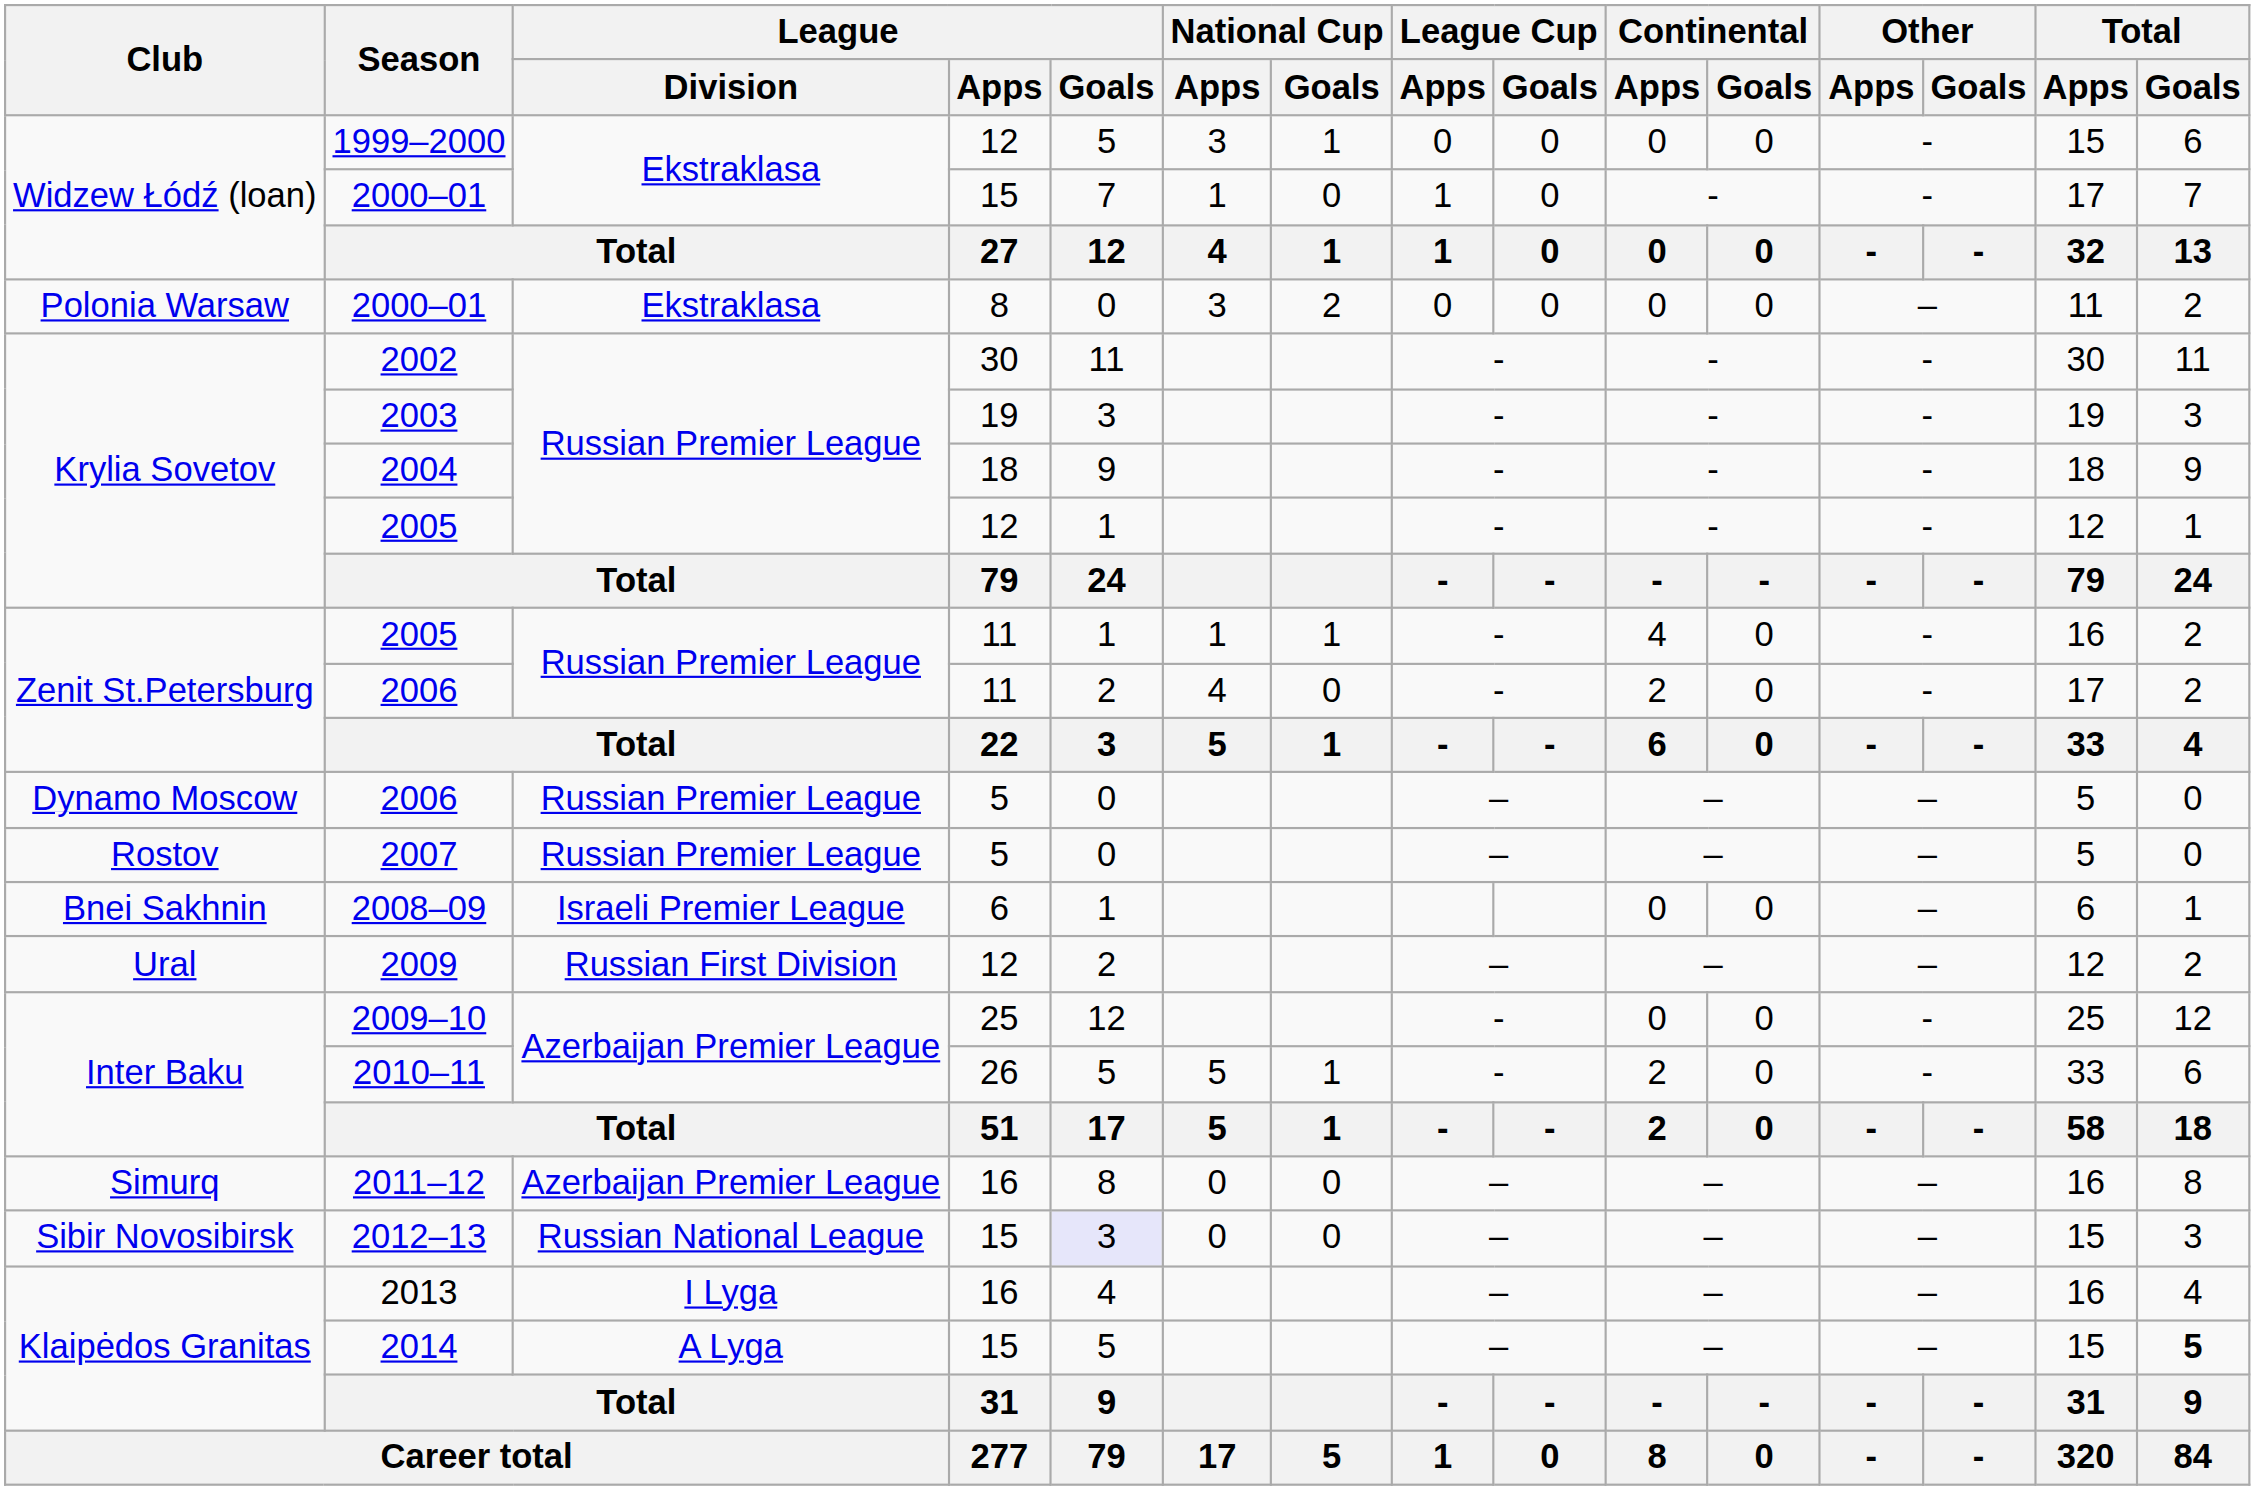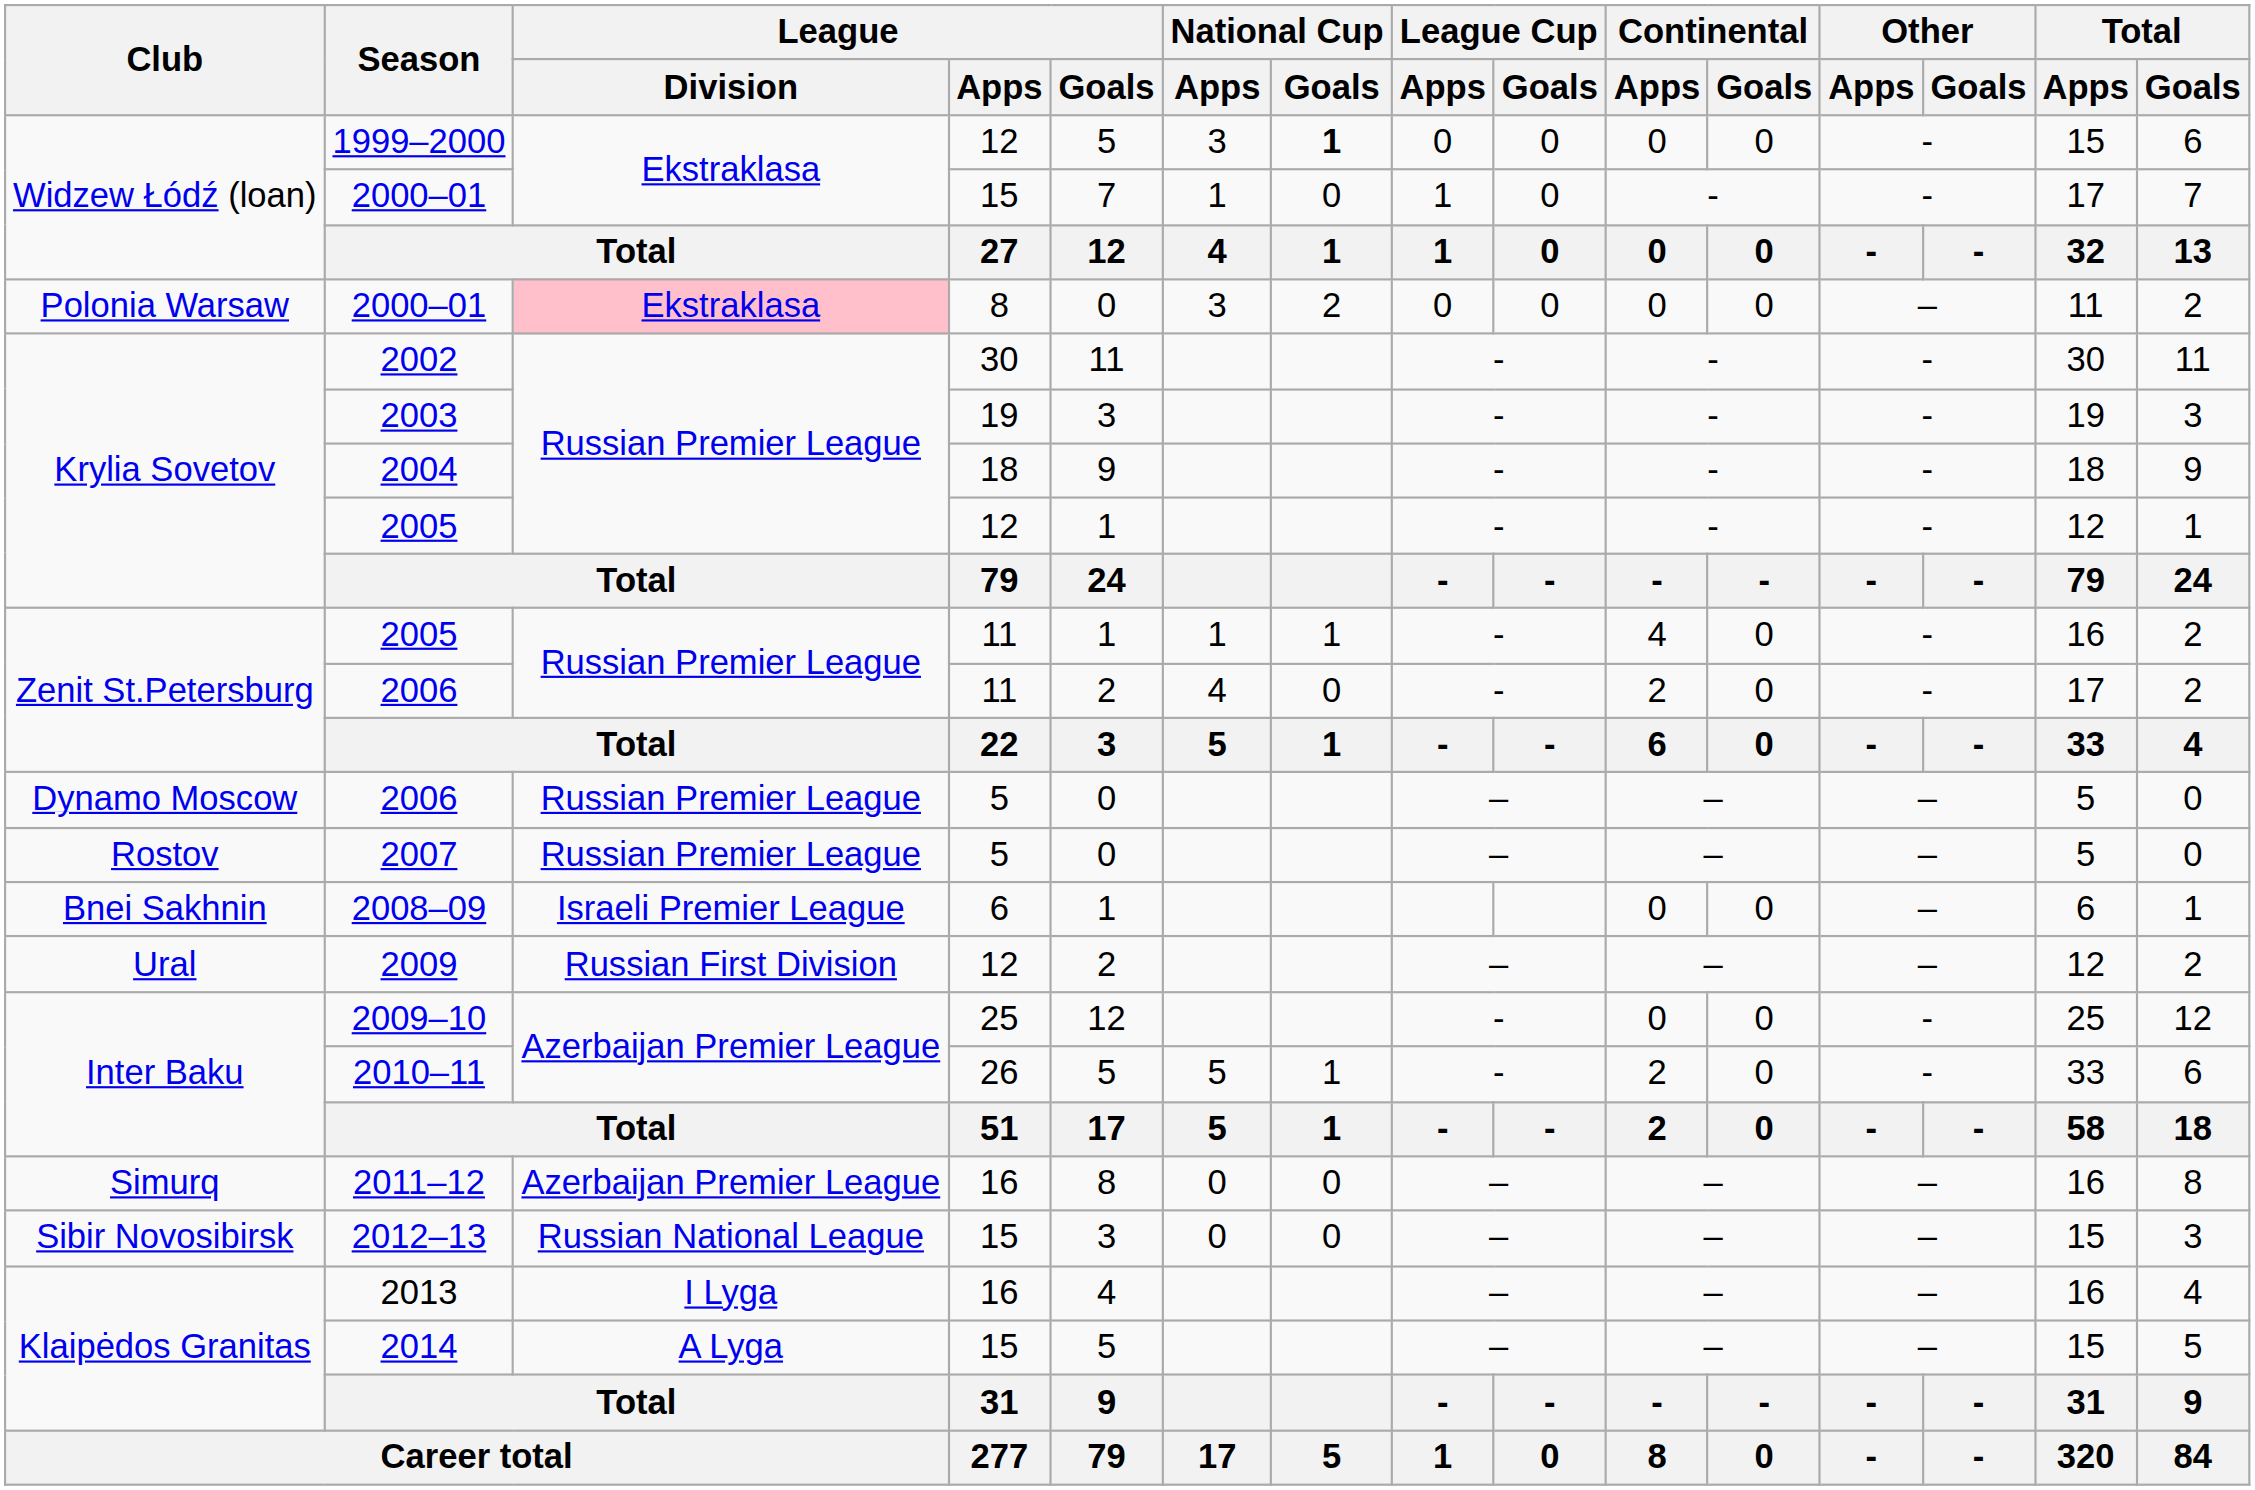(1332, 141) normal -> (1332, 141) bold
(731, 305) no background -> (731, 305) pink background
(1107, 1237) lavender background -> (1107, 1237) no background
(2193, 1347) bold -> (2193, 1347) normal
